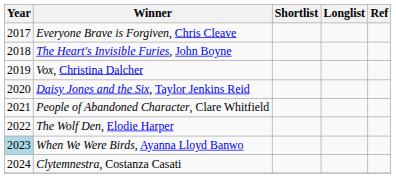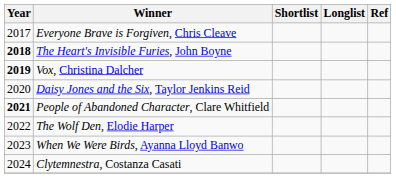(19, 51) normal -> (19, 51) bold
(19, 70) normal -> (19, 70) bold
(19, 107) normal -> (19, 107) bold
(19, 145) lightblue background -> (19, 145) no background
